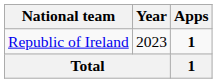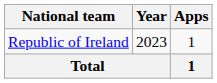(191, 41) bold -> (191, 41) normal
